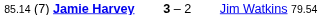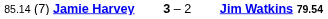(269, 8) normal -> (271, 8) bold
